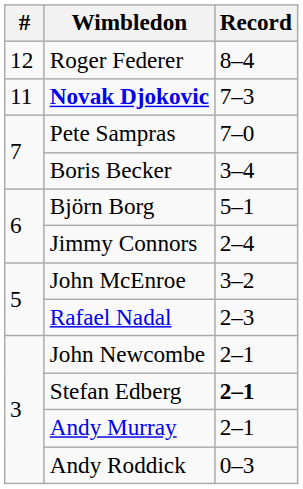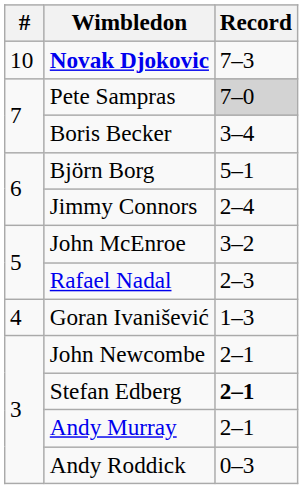- row: (116, 59)
(21, 96) 11 -> (22, 59) 10
(237, 133) no background -> (237, 96) lightgrey background
+ row: (129, 317)
